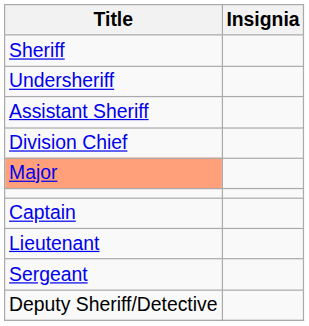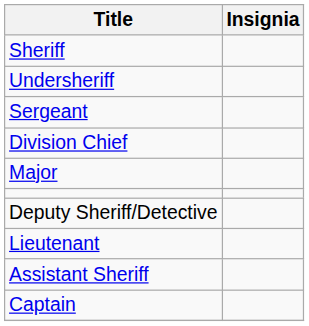(79, 111) Assistant Sheriff -> (48, 111) Sergeant
(33, 173) lightsalmon background -> (33, 173) no background
(42, 212) Captain -> (113, 212) Deputy Sheriff/Detective
(48, 274) Sergeant -> (79, 274) Assistant Sheriff
(113, 305) Deputy Sheriff/Detective -> (42, 305) Captain
